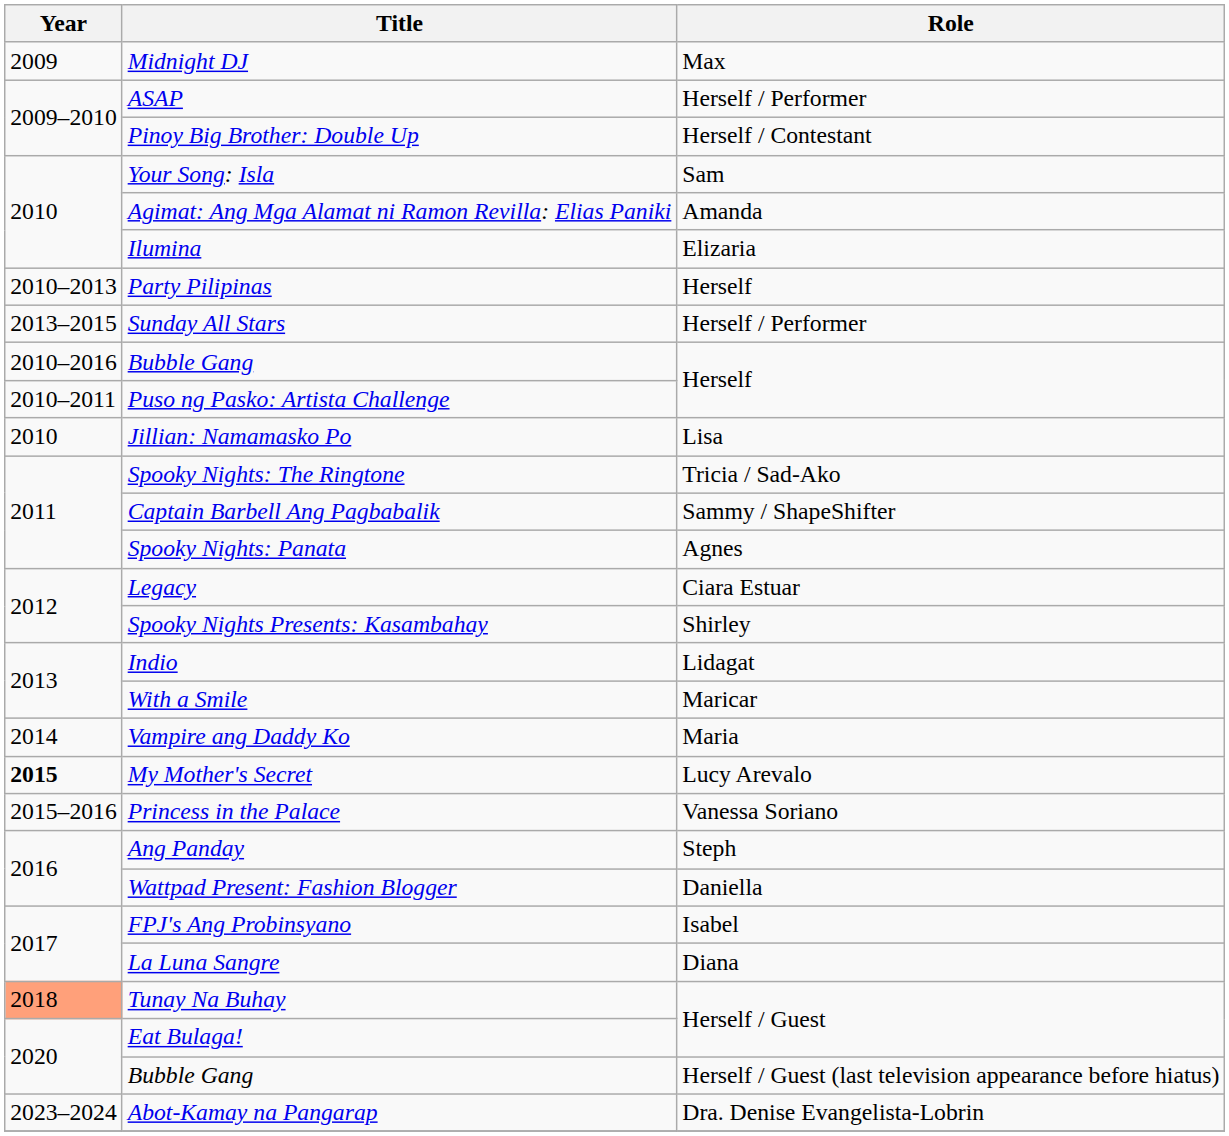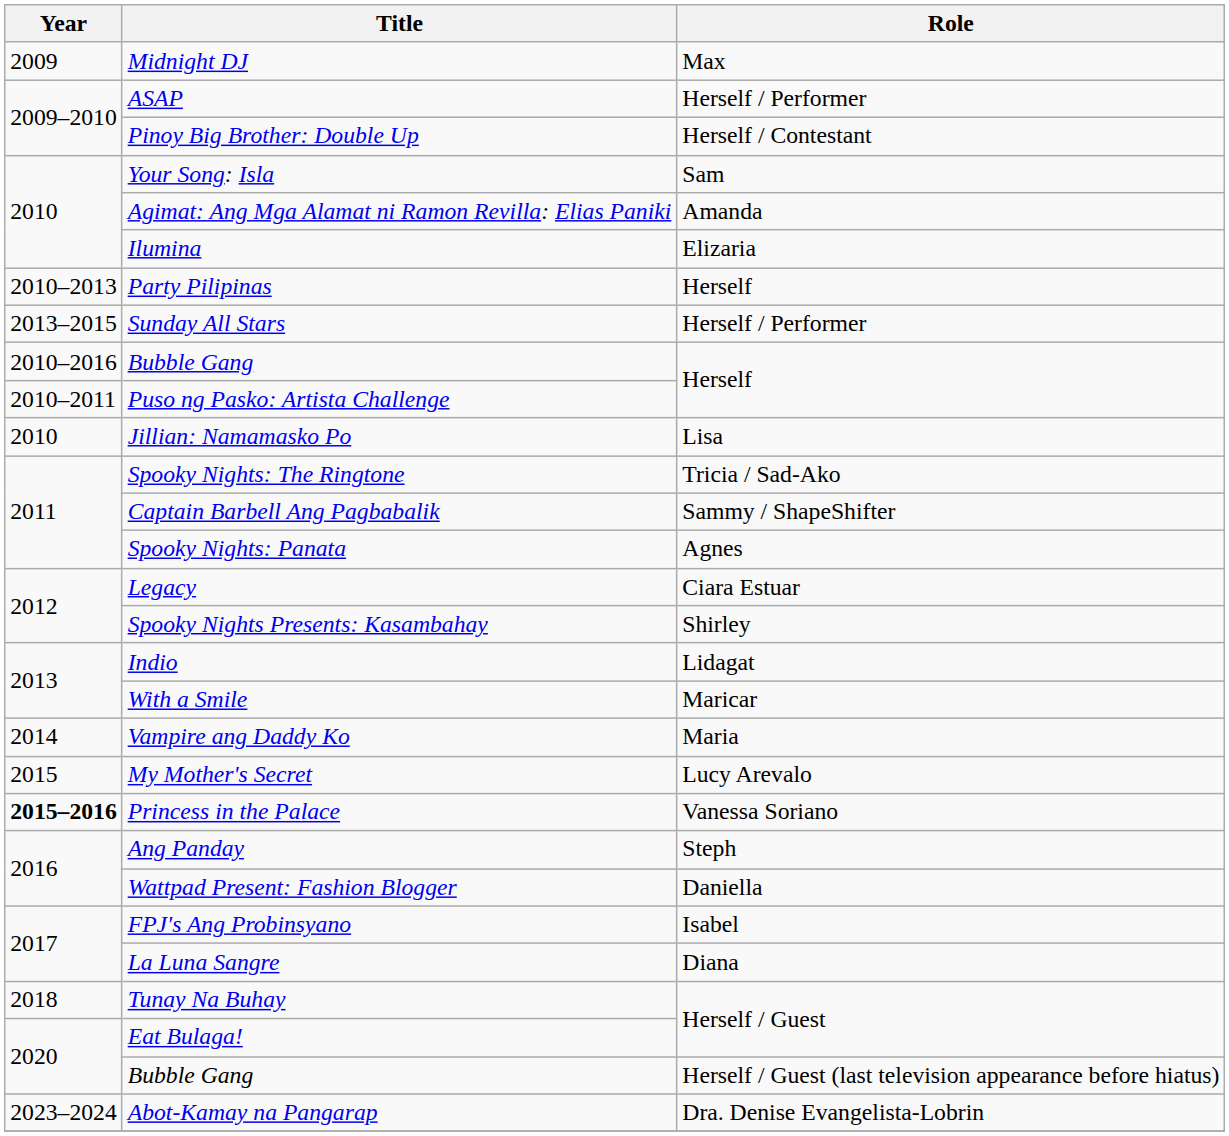(34, 774) bold -> (34, 774) normal
(63, 811) normal -> (63, 811) bold
(34, 999) lightsalmon background -> (34, 999) no background
